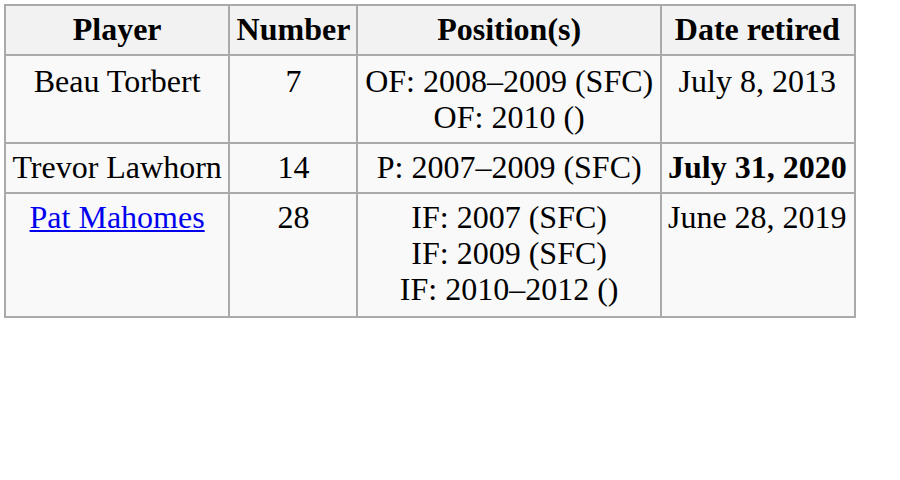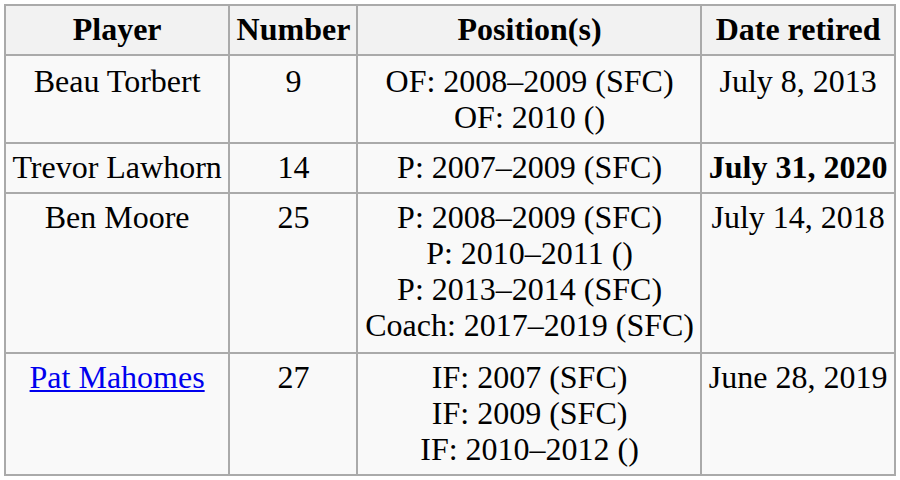(293, 80) 7 -> (293, 80) 9
+ row: (117, 218)
(293, 218) 28 -> (293, 376) 27
